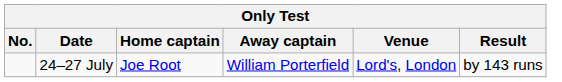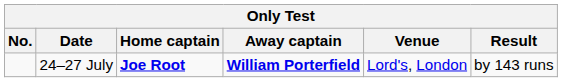(150, 64) normal -> (153, 64) bold
(288, 64) normal -> (293, 64) bold
